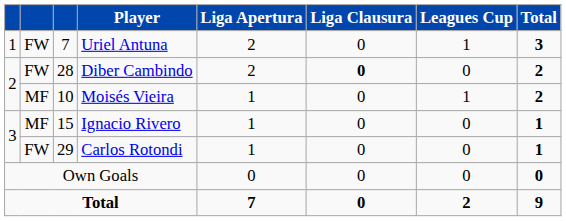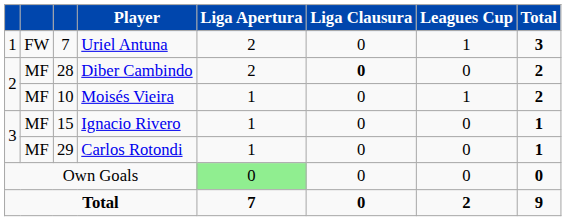(37, 70) FW -> (37, 70) MF
(37, 149) FW -> (37, 149) MF
(251, 176) no background -> (251, 176) lightgreen background
